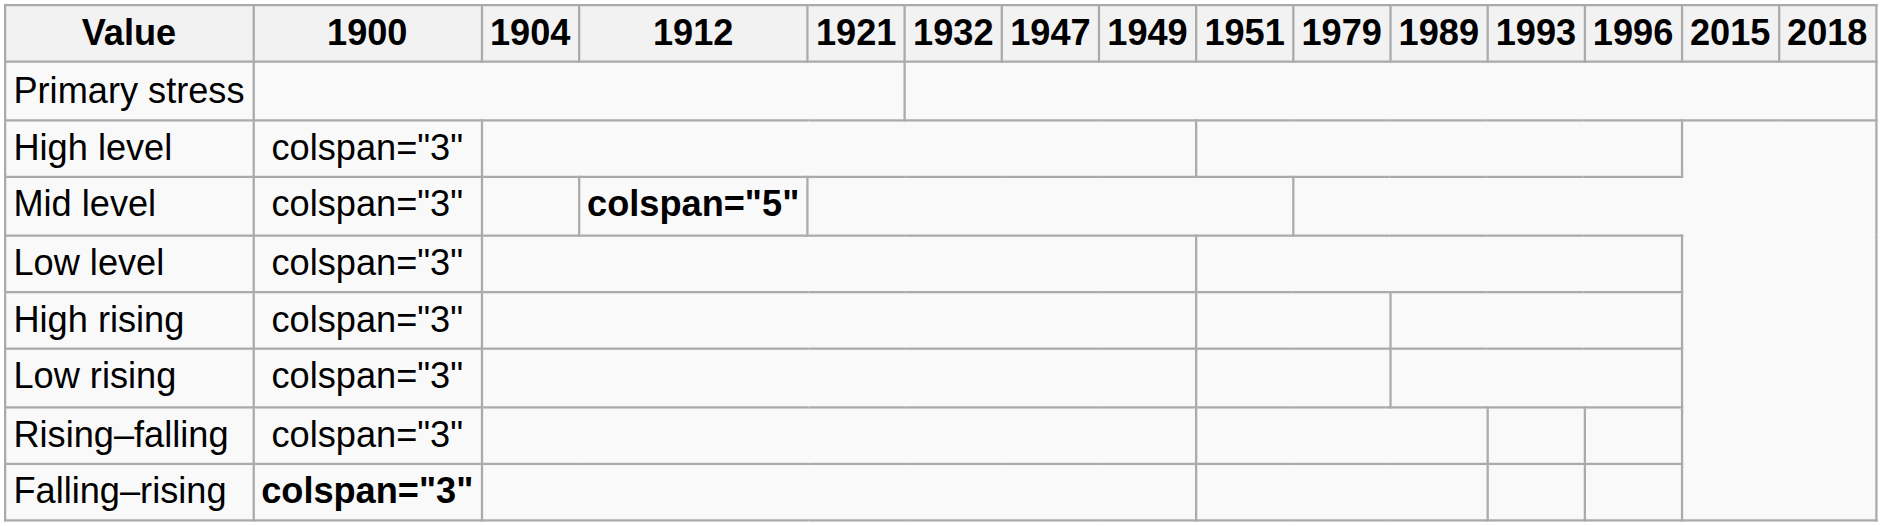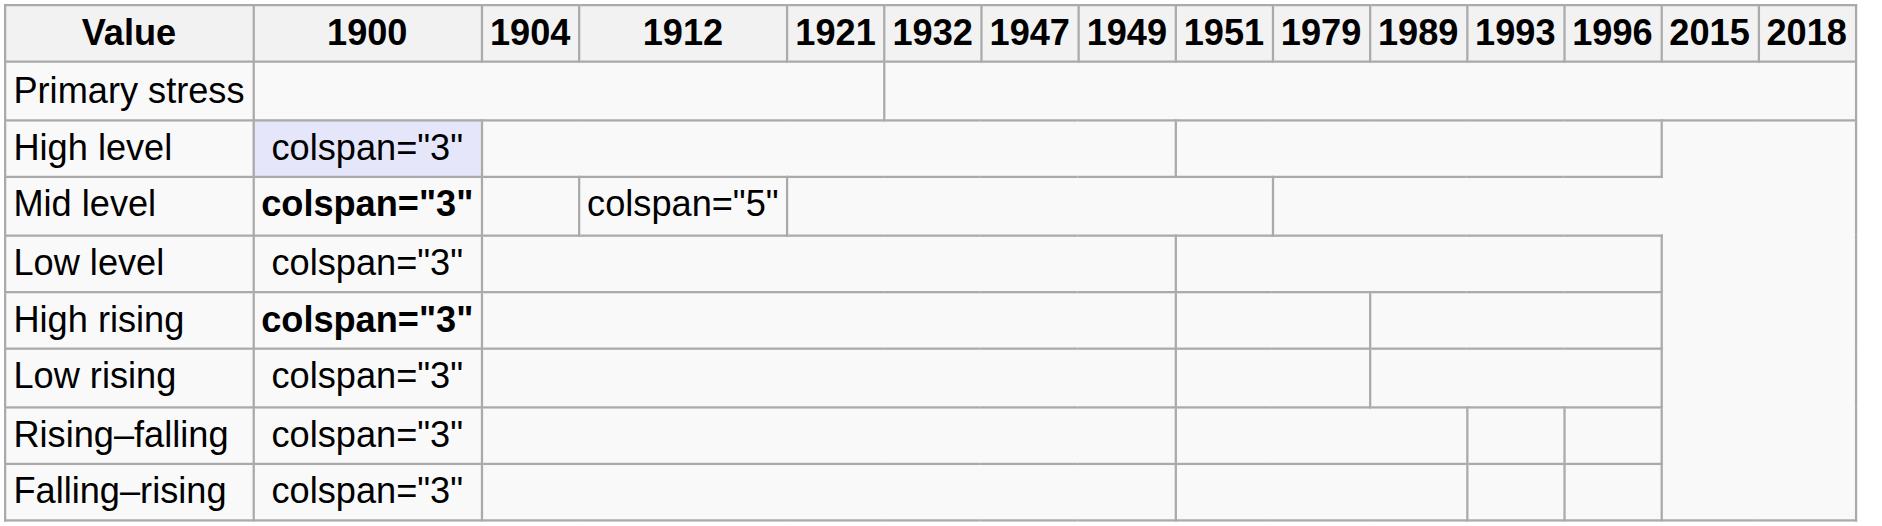(367, 147) no background -> (367, 147) lavender background
(367, 205) normal -> (367, 205) bold
(693, 205) bold -> (683, 205) normal
(367, 319) normal -> (367, 319) bold
(367, 491) bold -> (367, 491) normal
